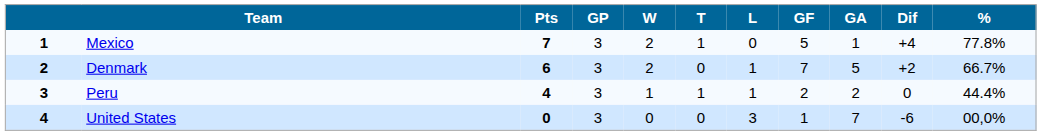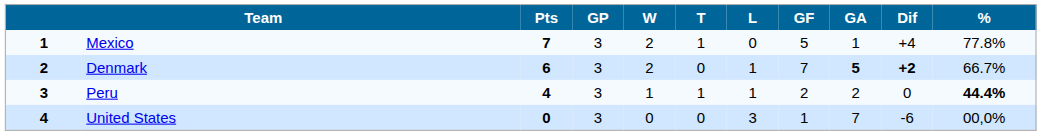(856, 67) normal -> (856, 67) bold
(907, 67) normal -> (907, 67) bold
(984, 92) normal -> (984, 92) bold
